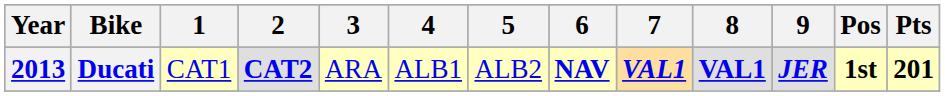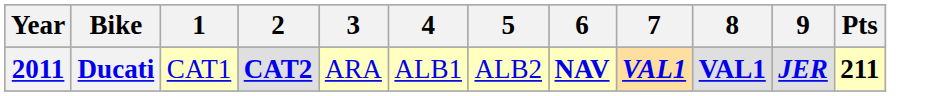- column: (861, 25)
(38, 68) 2013 -> (38, 68) 2011
(914, 68) 201 -> (860, 68) 211
